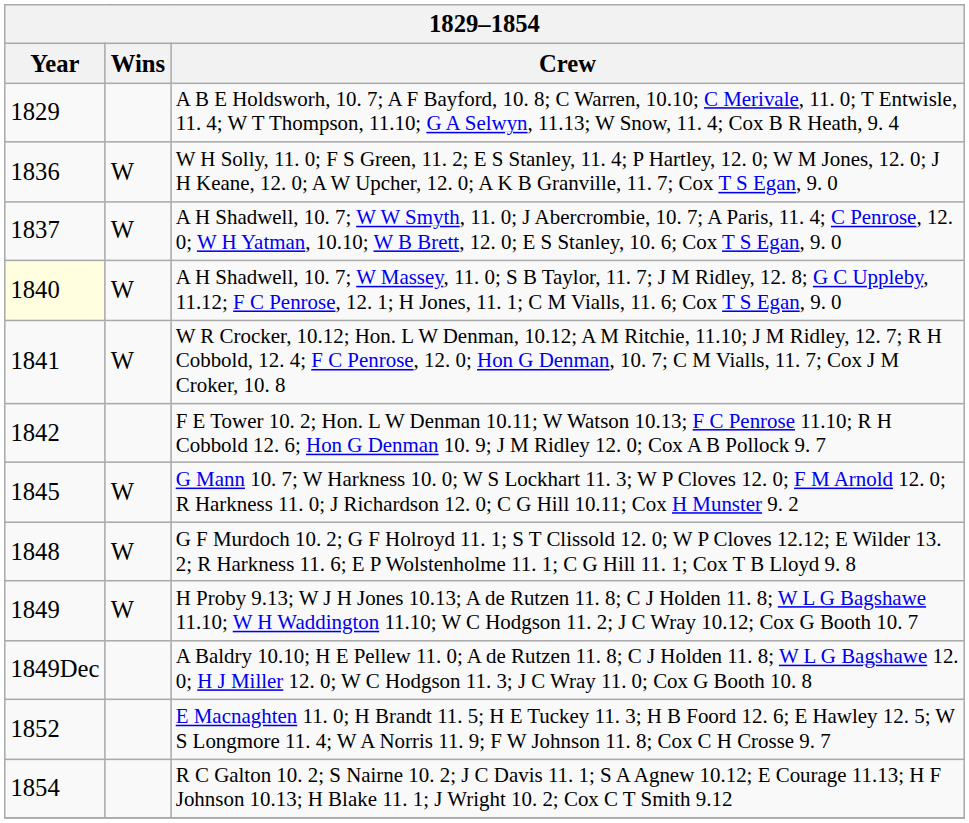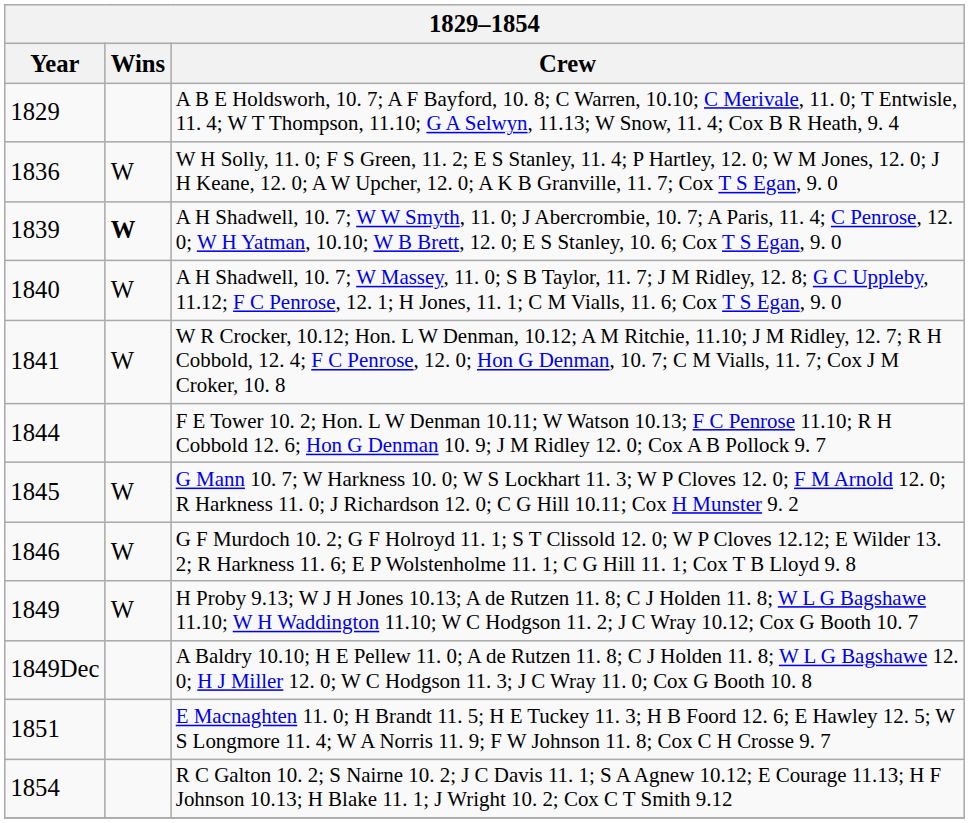(35, 230) 1837 -> (35, 230) 1839
(122, 230) normal -> (123, 230) bold
(35, 289) lightyellow background -> (35, 289) no background
(35, 432) 1842 -> (35, 432) 1844
(35, 551) 1848 -> (35, 551) 1846
(35, 728) 1852 -> (35, 728) 1851
